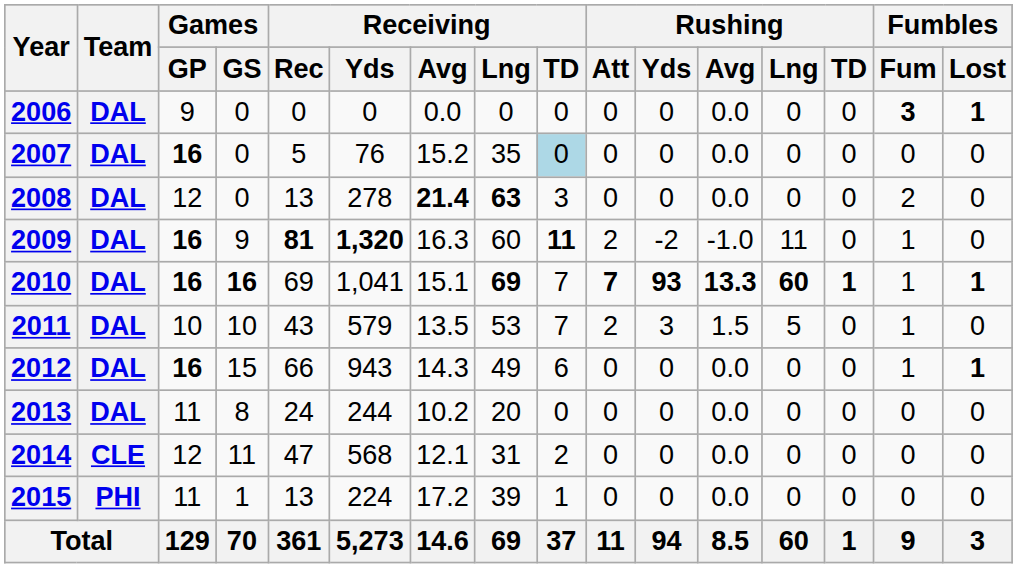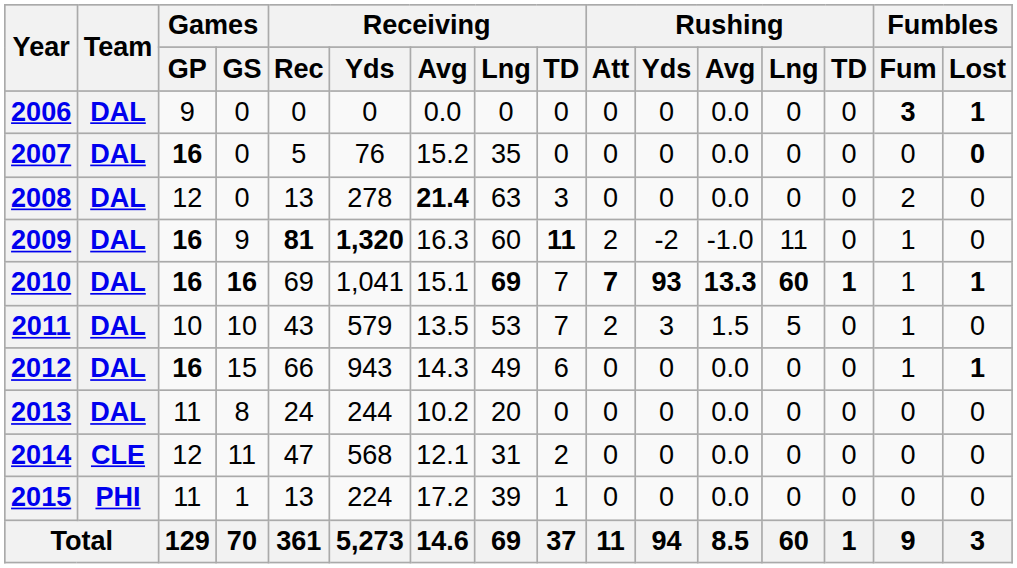(561, 154) lightblue background -> (561, 154) no background
(978, 154) normal -> (978, 154) bold
(506, 197) bold -> (506, 197) normal
